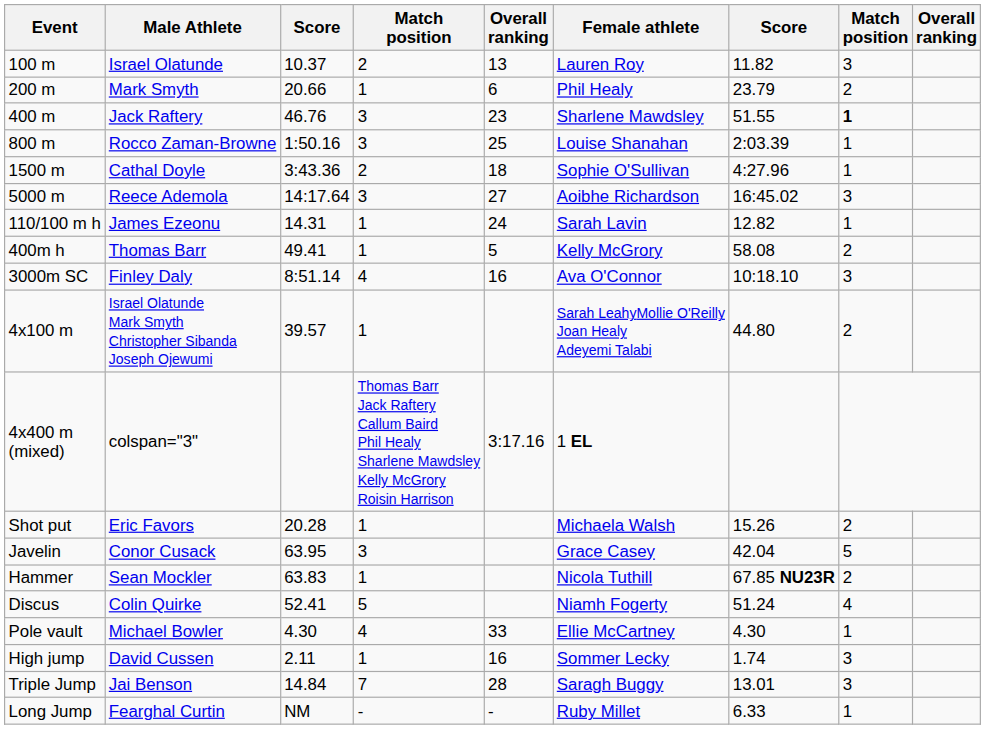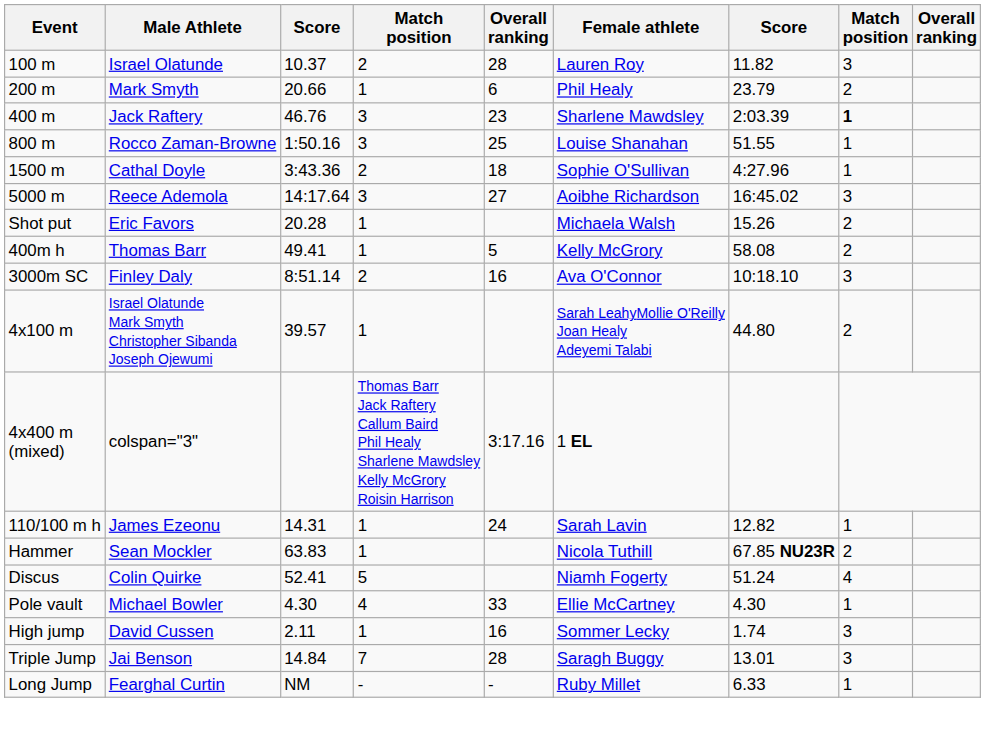(497, 64) 13 -> (497, 64) 28
(754, 117) 51.55 -> (761, 117) 2:03.39
(761, 143) 2:03.39 -> (754, 143) 51.55
rows swapped: (55, 223) <-> (40, 525)
(362, 277) 4 -> (362, 277) 2
- row: (35, 552)
